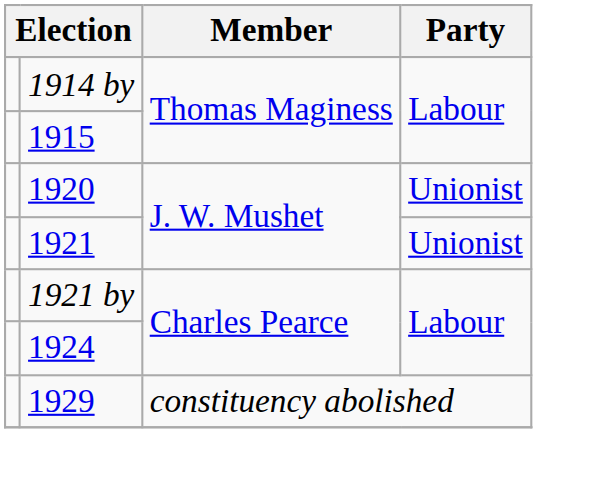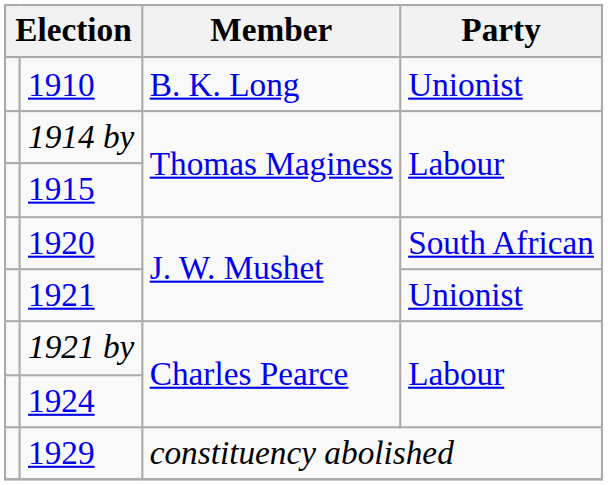+ row: (61, 83)
(465, 189) Unionist -> (501, 242) South African
